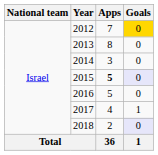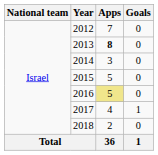(138, 28) gold background -> (138, 28) no background
(110, 45) normal -> (110, 45) bold
(110, 77) bold -> (110, 77) normal
(138, 77) lavender background -> (138, 77) no background
(110, 93) no background -> (110, 93) khaki background
(138, 126) lavender background -> (138, 126) no background
